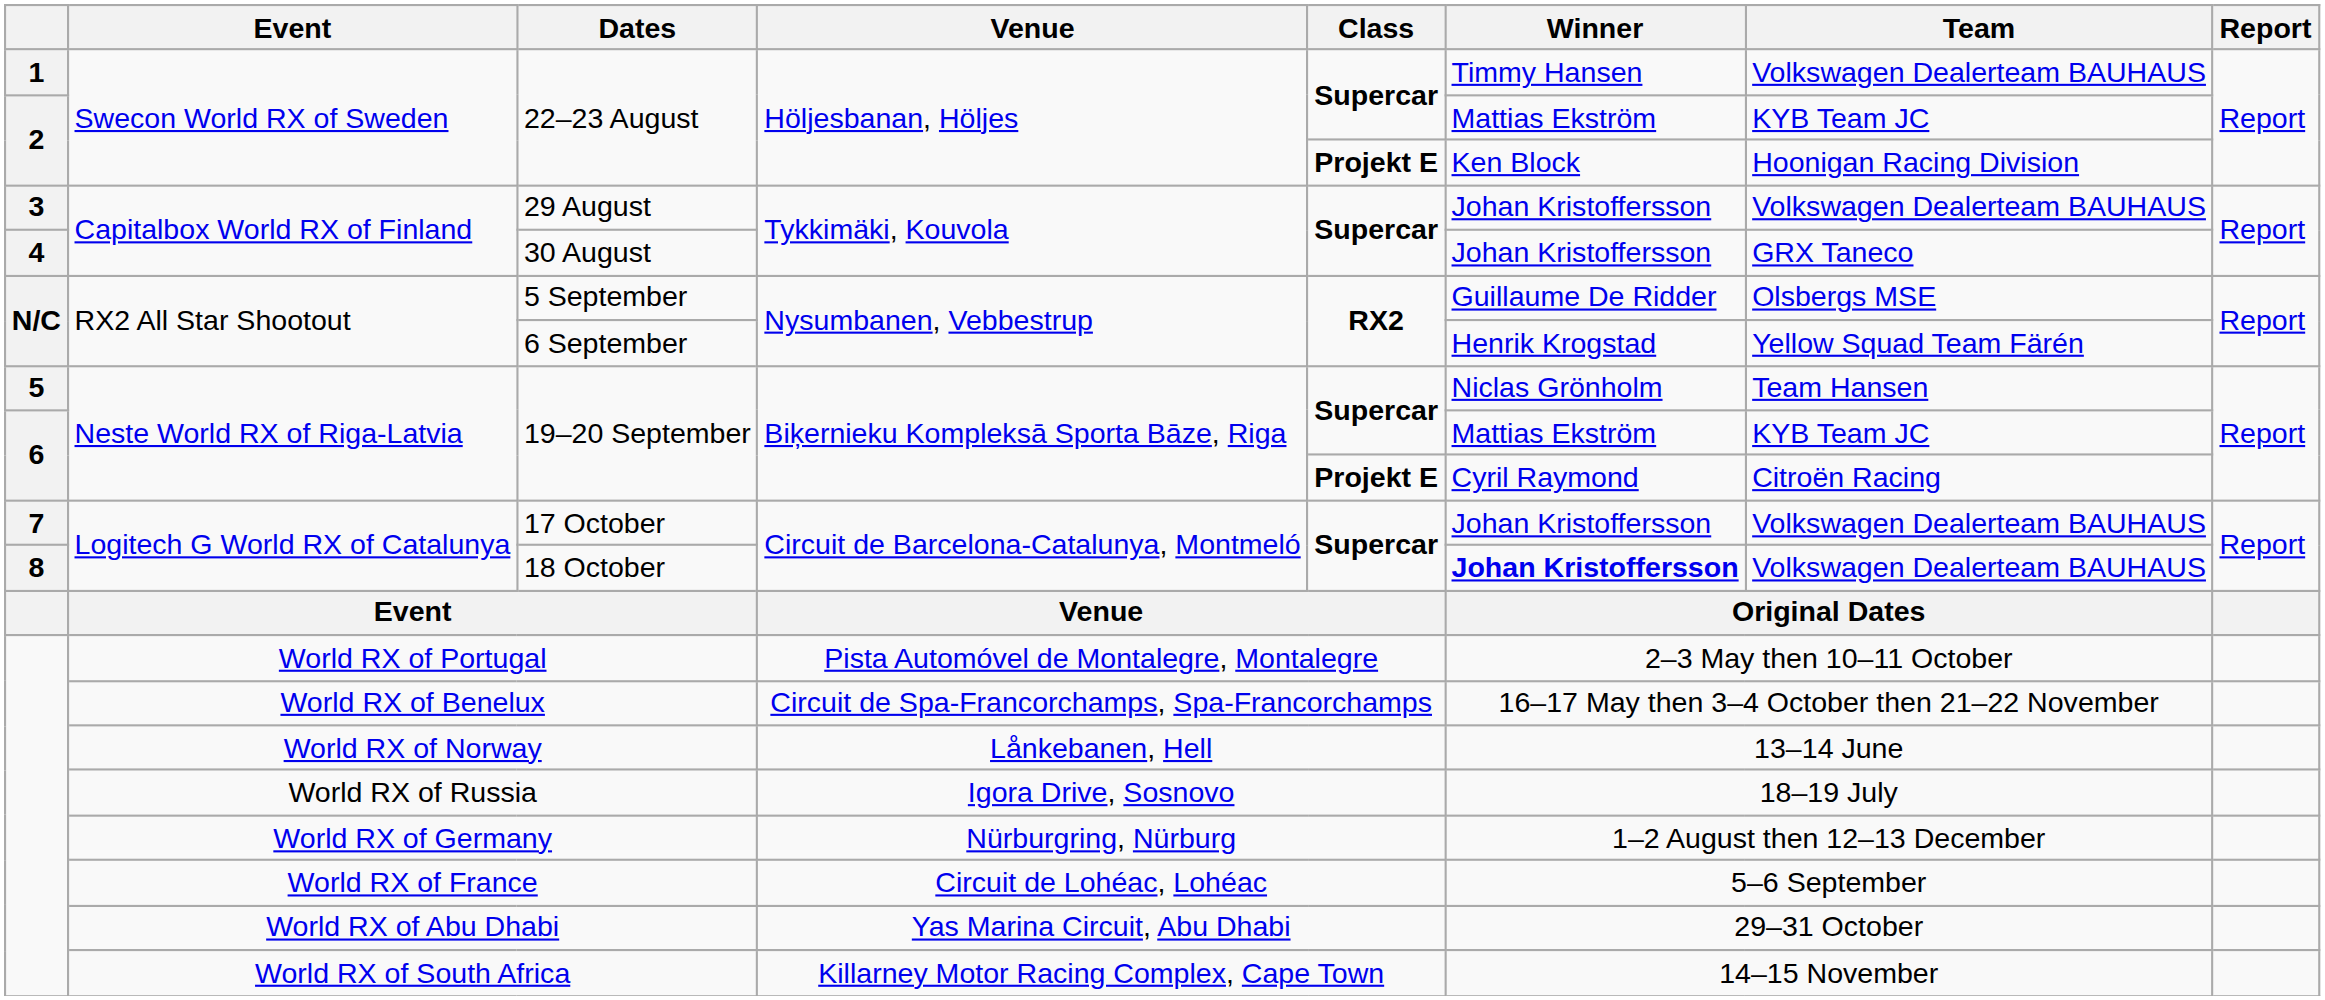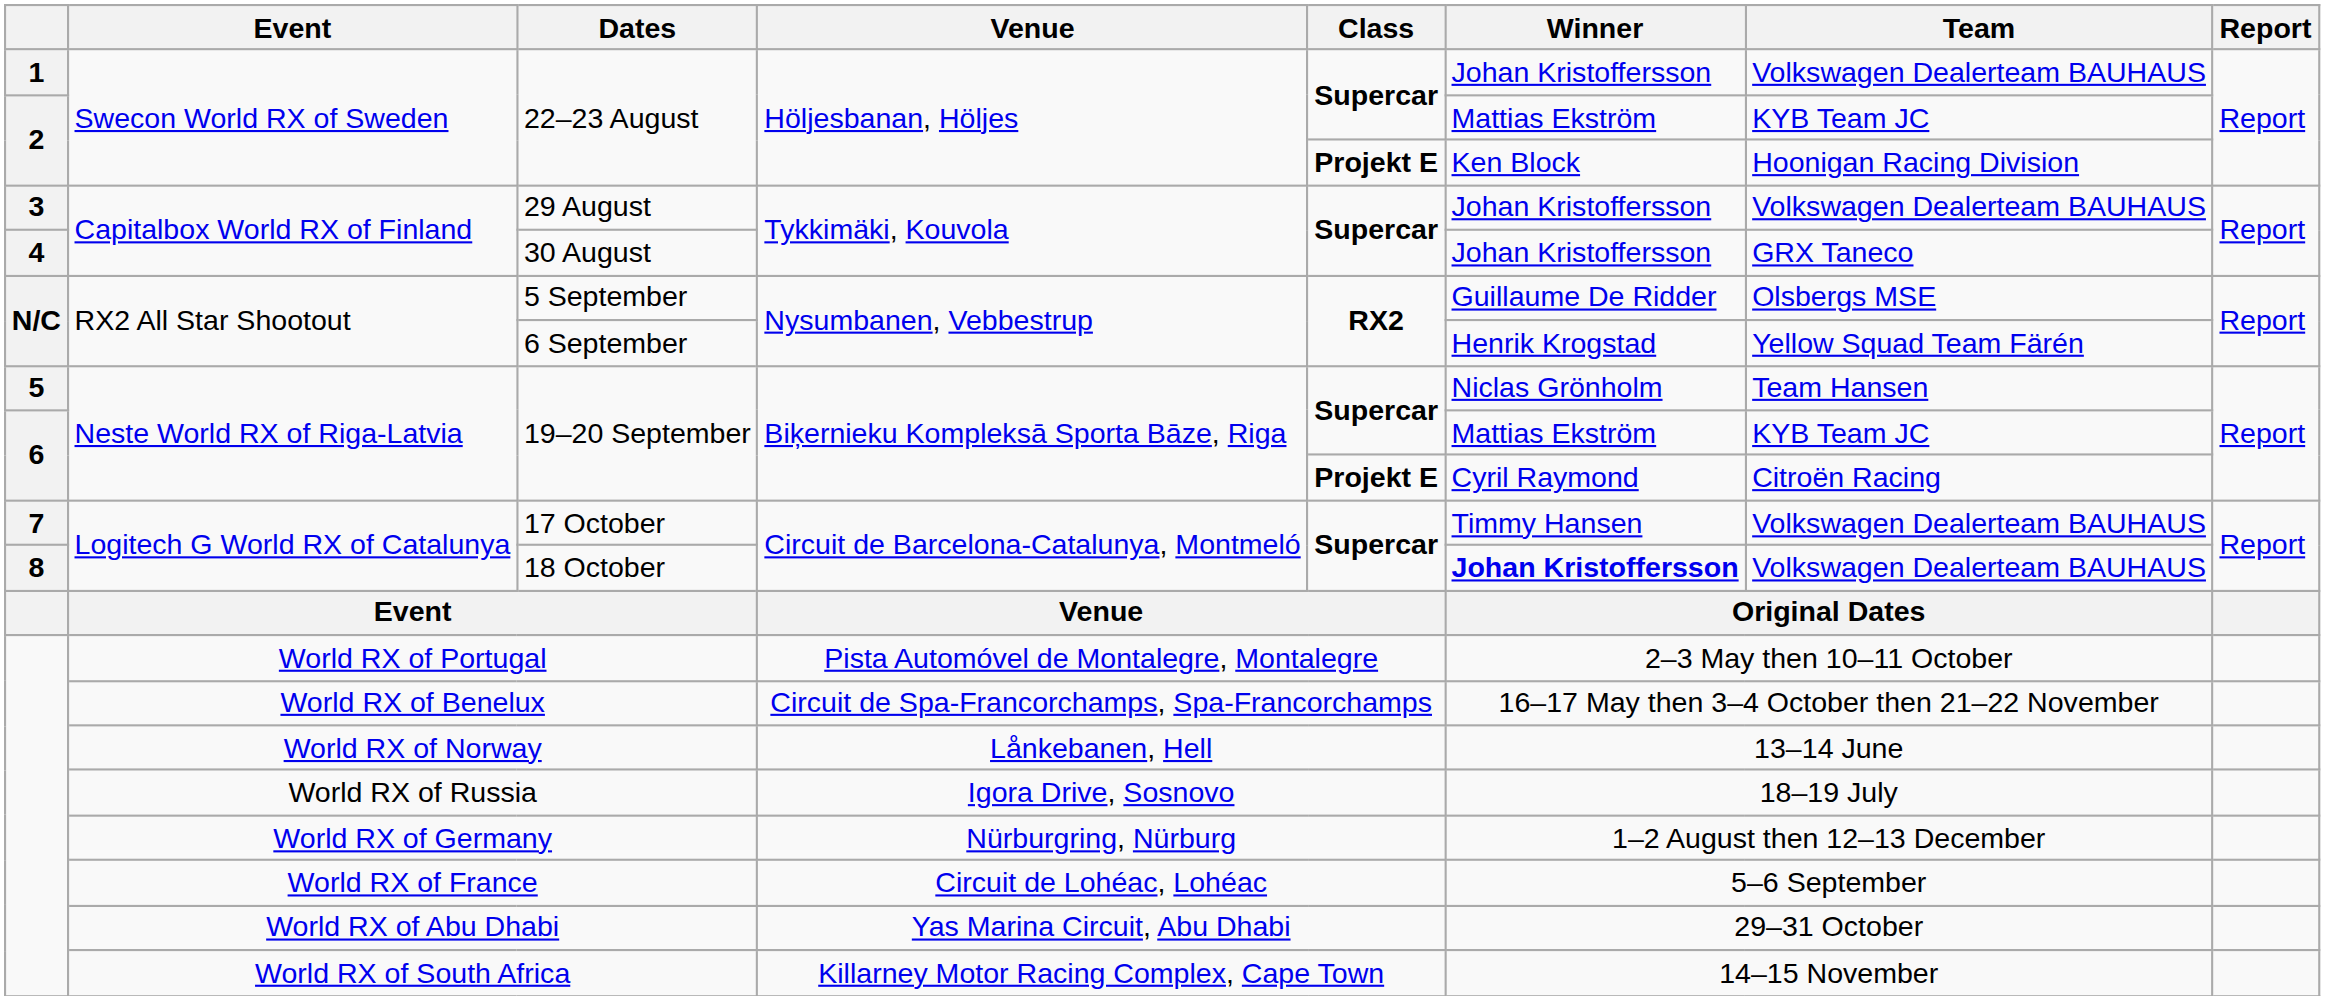(1547, 72) Timmy Hansen -> (1581, 72) Johan Kristoffersson
(1581, 522) Johan Kristoffersson -> (1547, 522) Timmy Hansen
